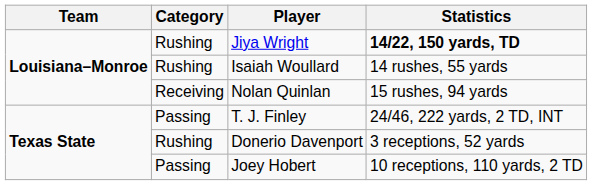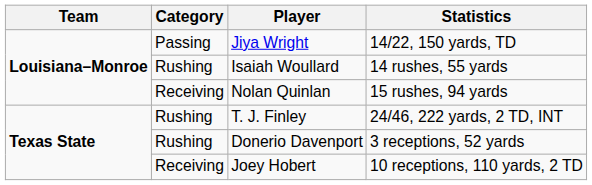(184, 42) Rushing -> (183, 42) Passing
(445, 42) bold -> (443, 42) normal
(183, 117) Passing -> (184, 117) Rushing
(183, 166) Passing -> (189, 166) Receiving
